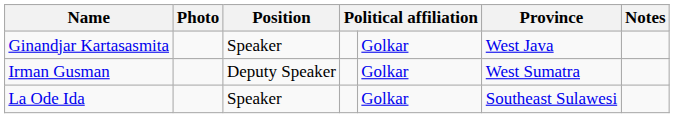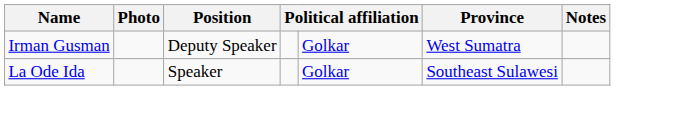- row: (89, 44)
